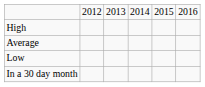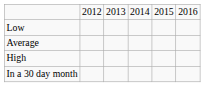rows swapped: (15, 58) <-> (16, 27)
